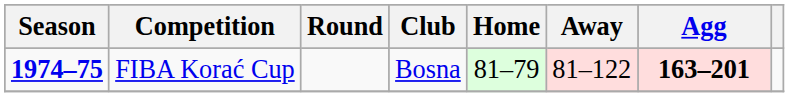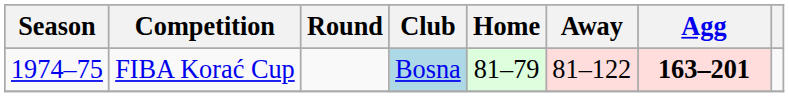(57, 69) bold -> (57, 69) normal
(428, 69) no background -> (428, 69) lightblue background
